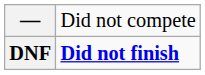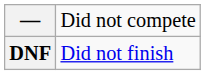(120, 52) bold -> (117, 52) normal
